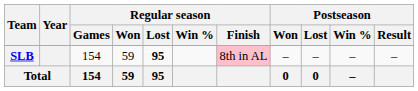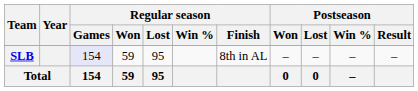(91, 56) no background -> (91, 56) lavender background
(158, 56) bold -> (158, 56) normal
(243, 56) pink background -> (243, 56) no background
